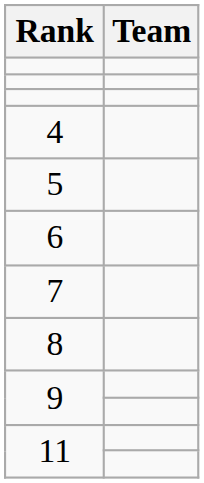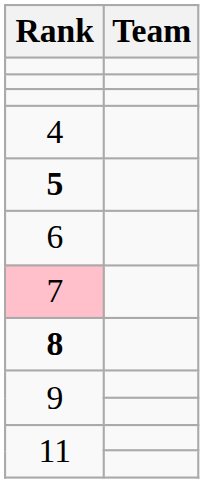(55, 184) normal -> (55, 184) bold
(55, 290) no background -> (55, 290) pink background
(55, 344) normal -> (55, 344) bold
